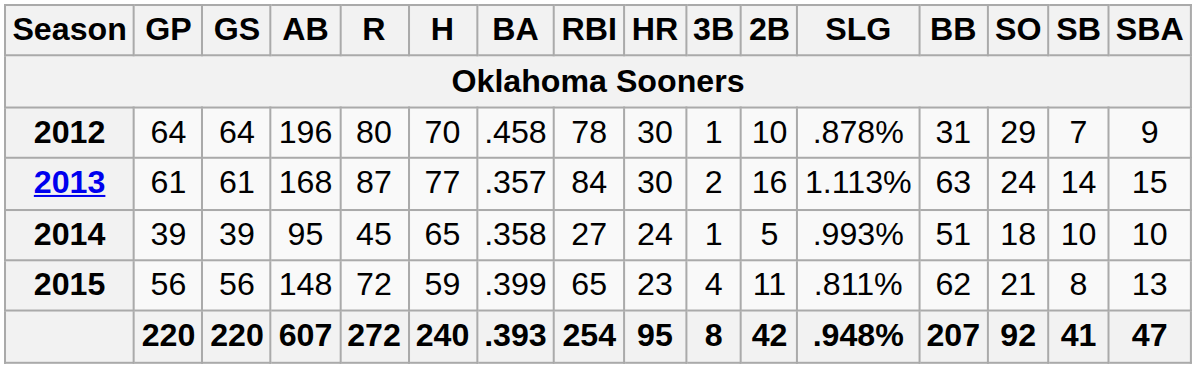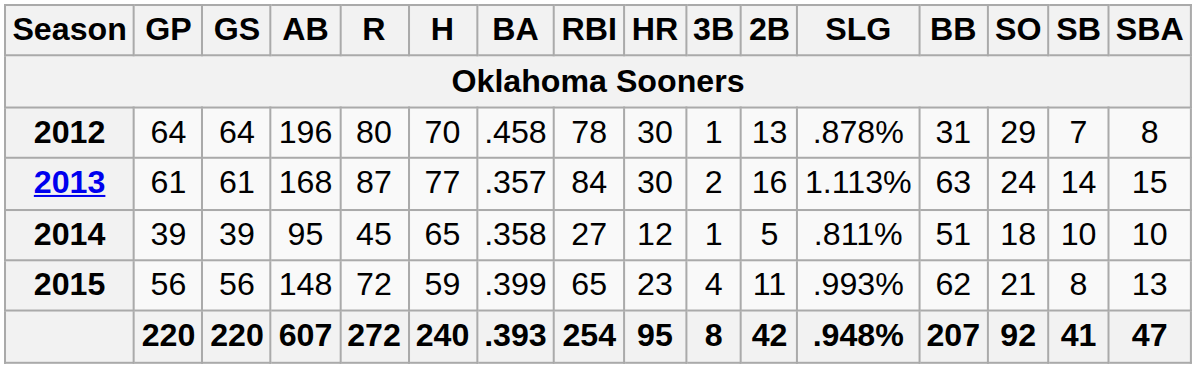(770, 132) 10 -> (770, 132) 13
(1150, 132) 9 -> (1150, 132) 8
(655, 234) 24 -> (655, 234) 12
(858, 234) .993% -> (858, 234) .811%
(858, 285) .811% -> (858, 285) .993%
